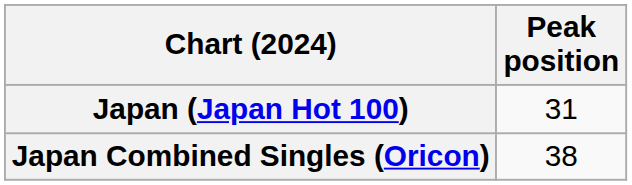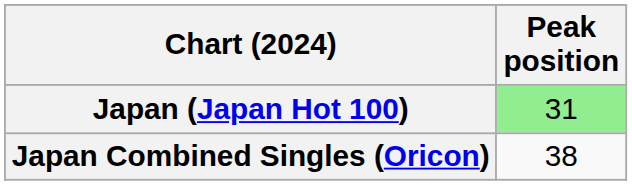(561, 108) no background -> (561, 108) lightgreen background
